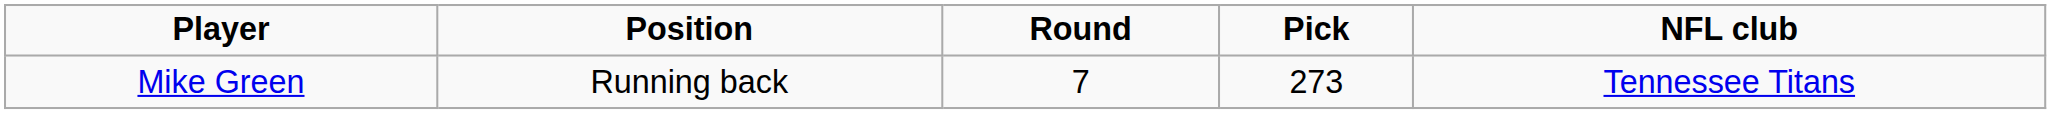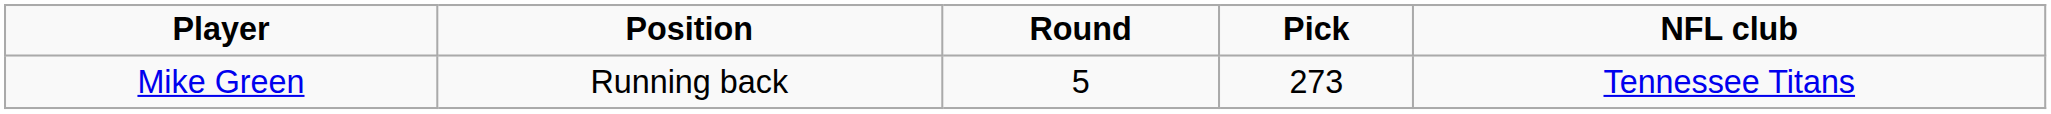(1081, 81) 7 -> (1081, 81) 5
